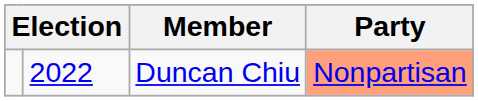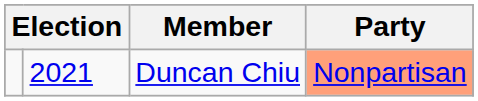(61, 72) 2022 -> (61, 72) 2021
